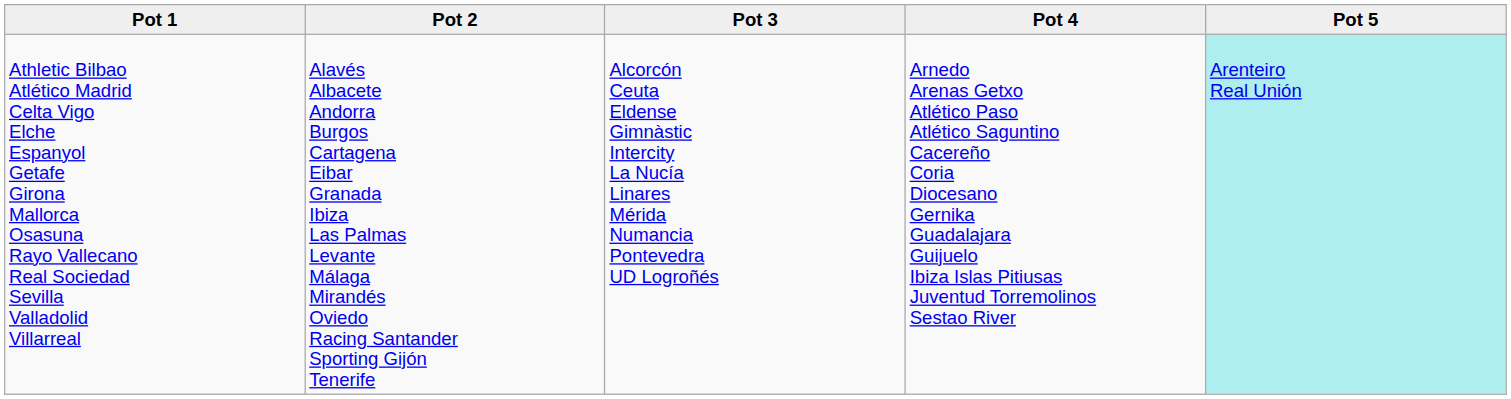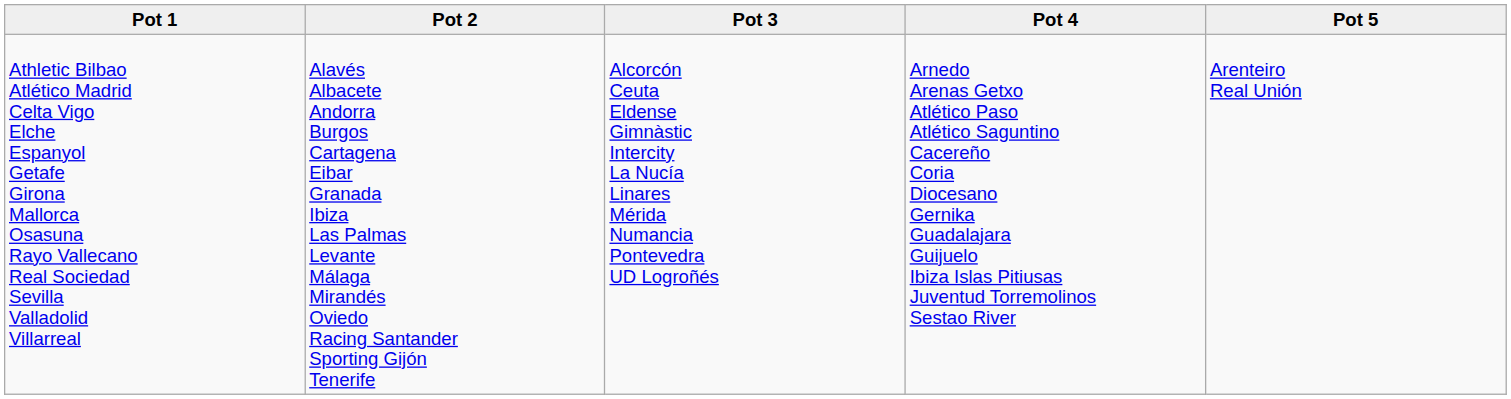(1256, 80) paleturquoise background -> (1256, 80) no background
